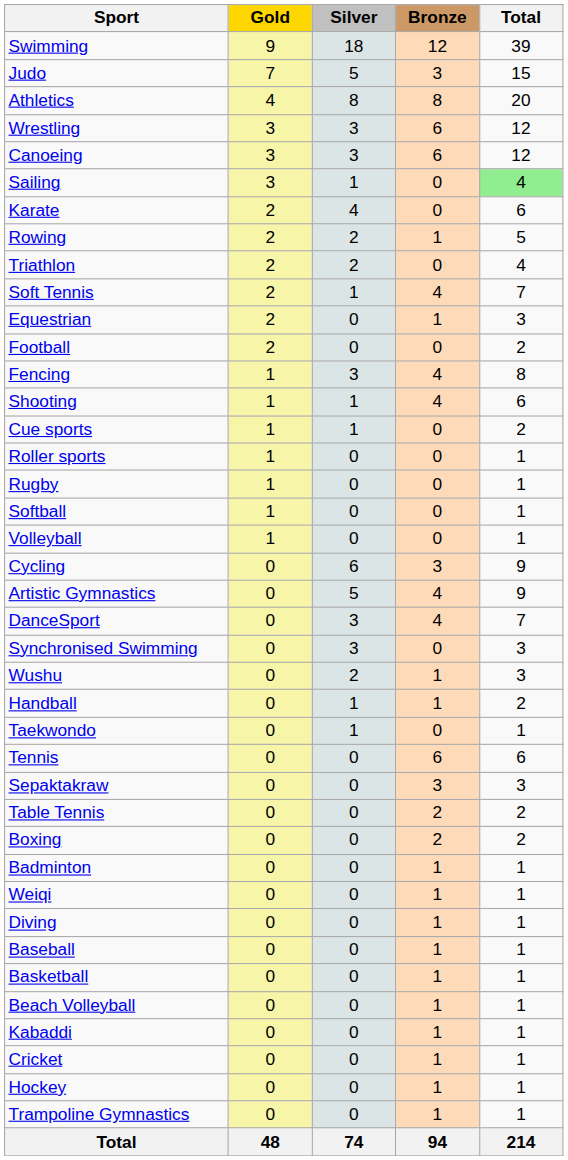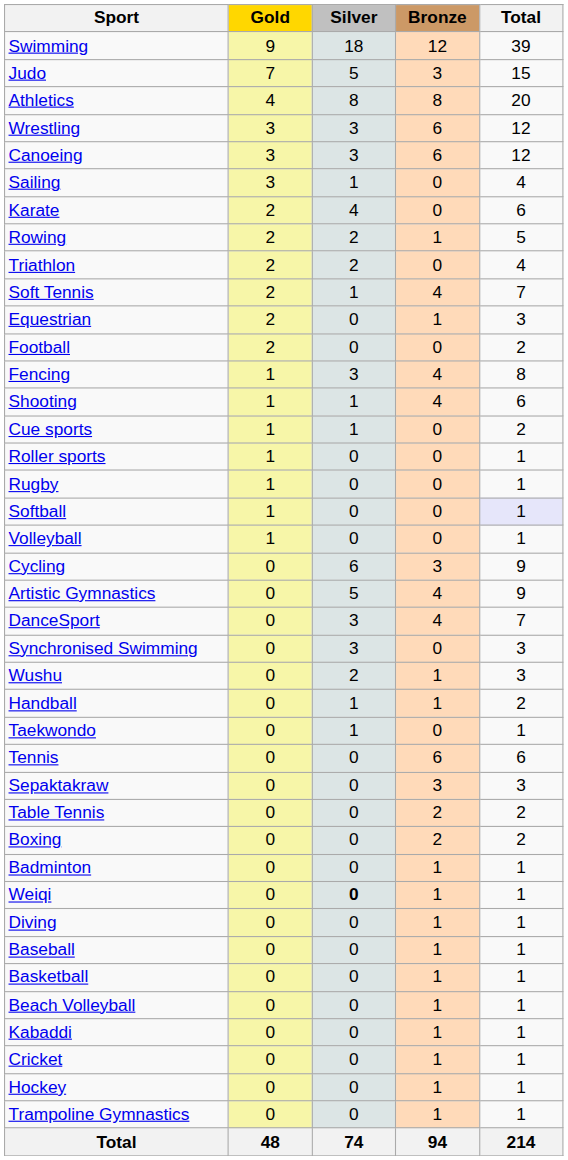(521, 182) lightgreen background -> (521, 182) no background
(521, 511) no background -> (521, 511) lavender background
(354, 895) normal -> (354, 895) bold
